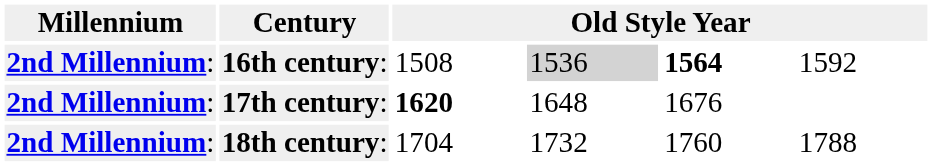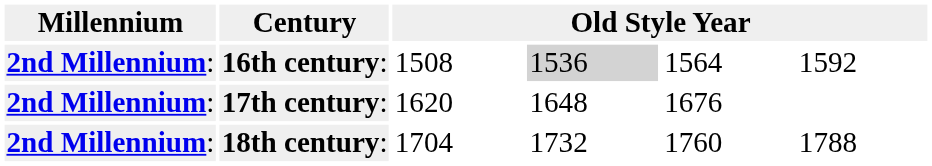(693, 62) bold -> (693, 62) normal
(424, 102) bold -> (424, 102) normal
